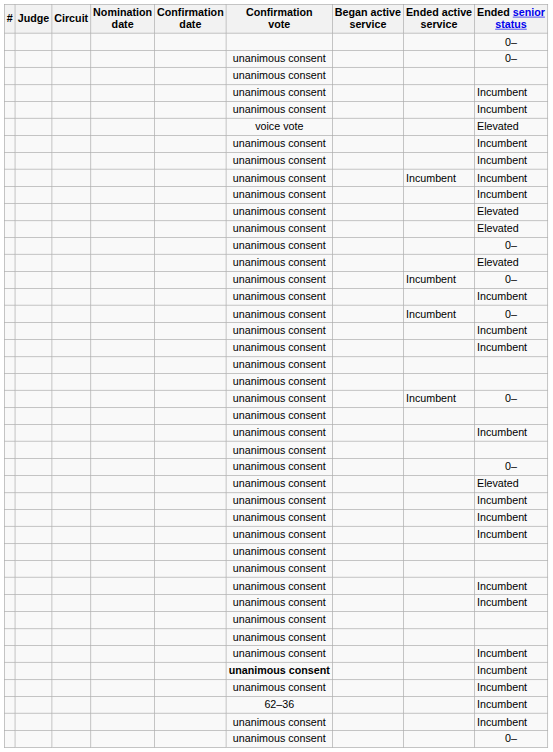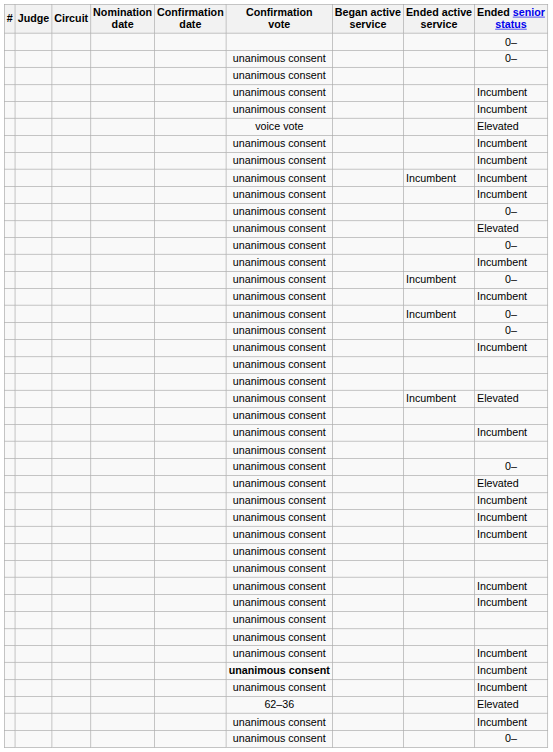(498, 212) Elevated -> (511, 212) 0–
(498, 263) Elevated -> (502, 263) Incumbent
(502, 331) Incumbent -> (511, 331) 0–
(511, 399) 0– -> (498, 399) Elevated
(502, 705) Incumbent -> (498, 705) Elevated
